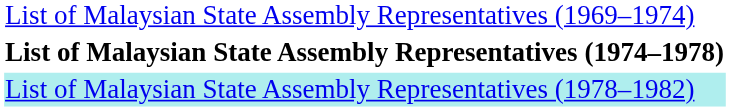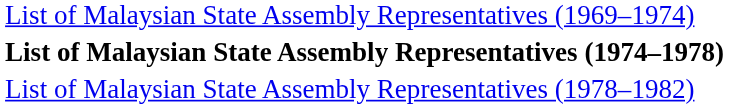(350, 89) paleturquoise background -> (350, 89) no background
